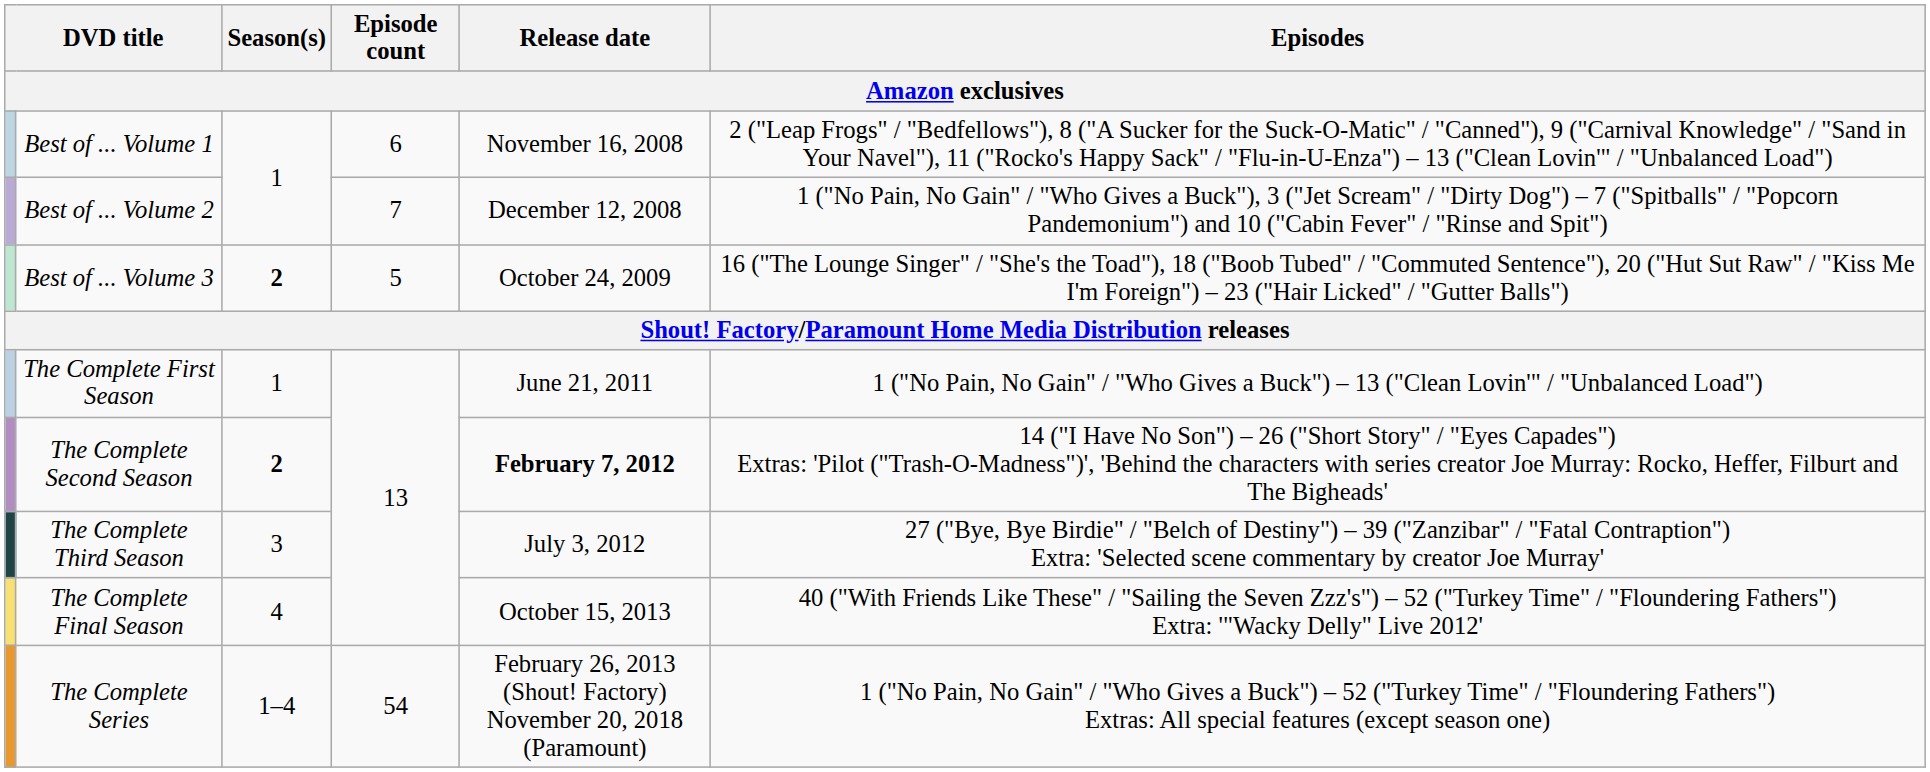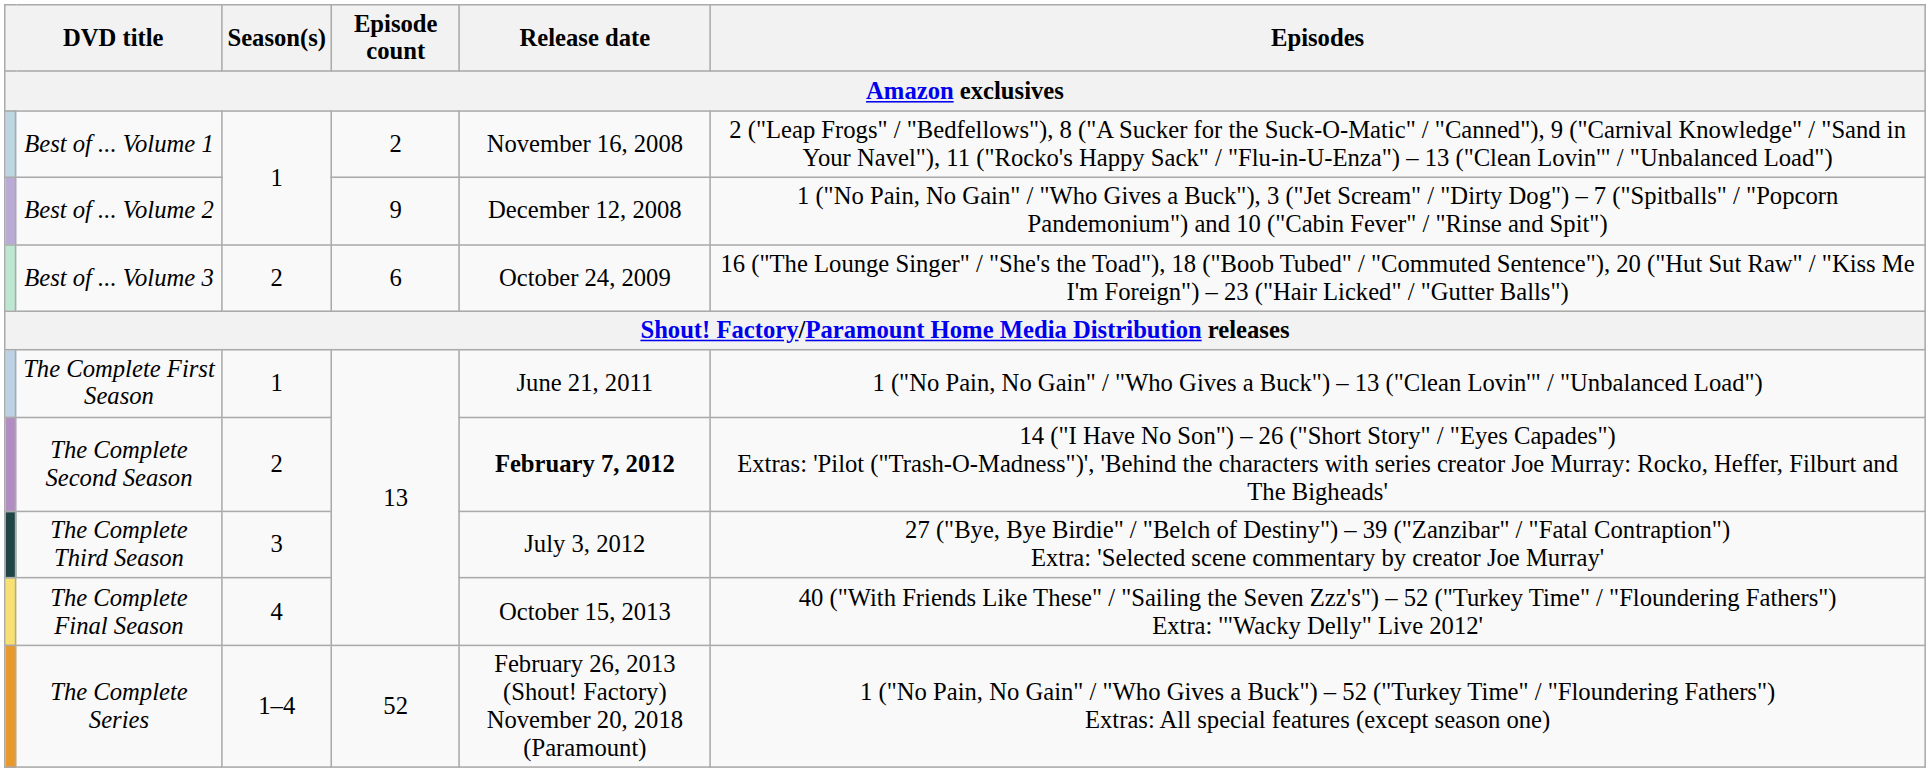(396, 143) 6 -> (396, 143) 2
(396, 210) 7 -> (396, 210) 9
(277, 277) bold -> (277, 277) normal
(396, 277) 5 -> (396, 277) 6
(277, 463) bold -> (277, 463) normal
(396, 705) 54 -> (396, 705) 52
